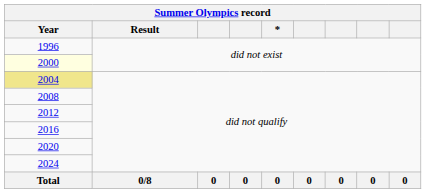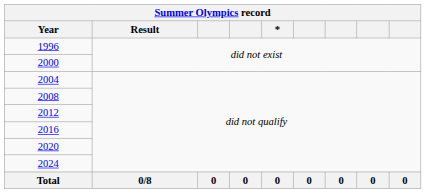(48, 63) lightyellow background -> (48, 63) no background
(48, 79) khaki background -> (48, 79) no background
